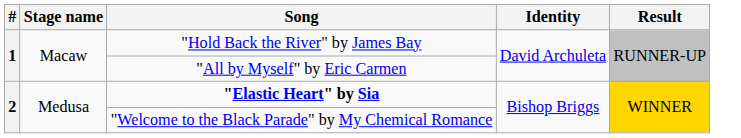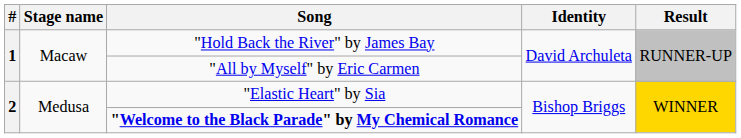(301, 94) bold -> (314, 94) normal
(301, 119) normal -> (314, 119) bold
